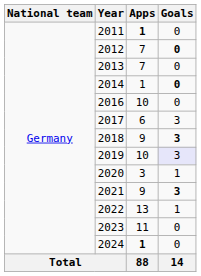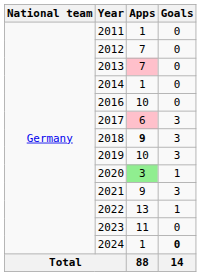(142, 31) bold -> (142, 31) normal
(177, 49) bold -> (177, 49) normal
(142, 67) no background -> (142, 67) pink background
(177, 85) bold -> (177, 85) normal
(142, 120) no background -> (142, 120) pink background
(142, 138) normal -> (142, 138) bold
(177, 138) bold -> (177, 138) normal
(177, 156) lavender background -> (177, 156) no background
(142, 173) no background -> (142, 173) lightgreen background
(177, 191) bold -> (177, 191) normal
(142, 245) bold -> (142, 245) normal
(177, 245) normal -> (177, 245) bold
